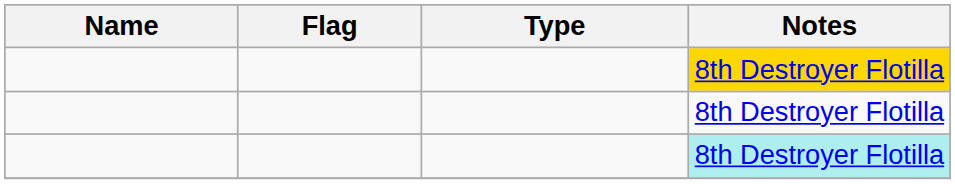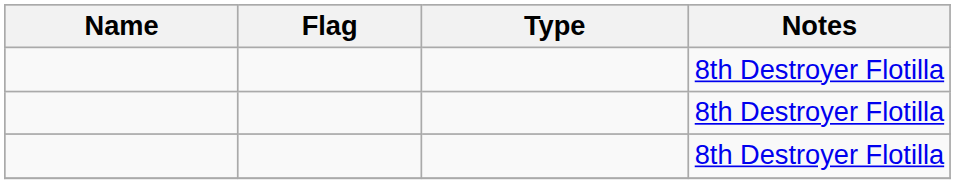(819, 69) gold background -> (819, 69) no background
(819, 155) paleturquoise background -> (819, 155) no background
